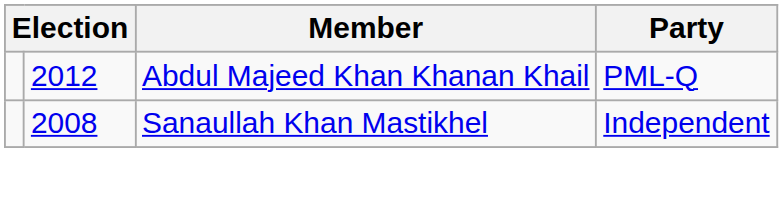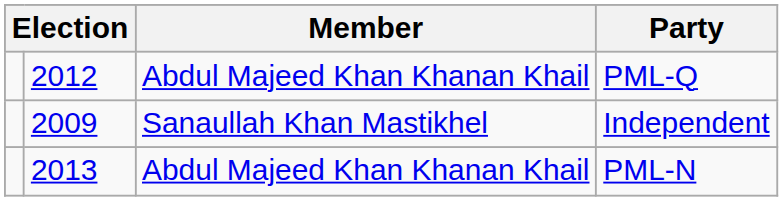(64, 123) 2008 -> (64, 123) 2009
+ row: (650, 170)
